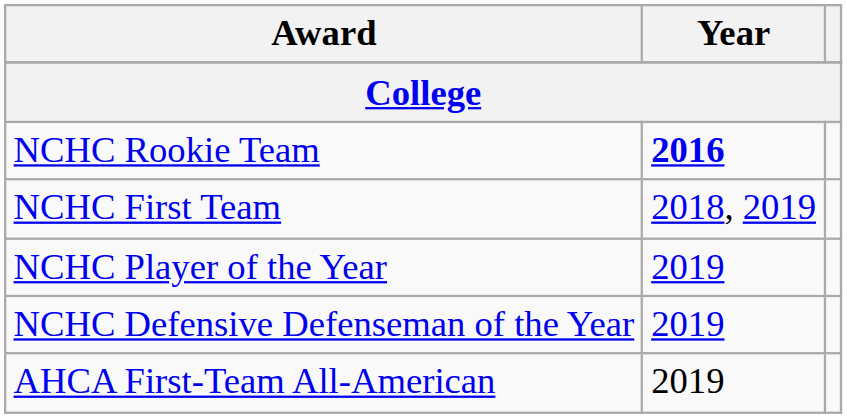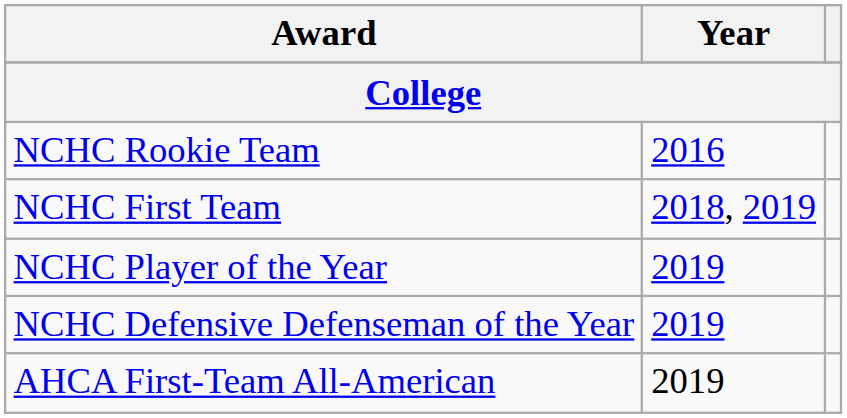(688, 149) bold -> (688, 149) normal
